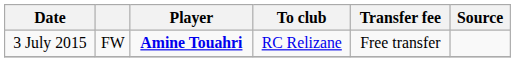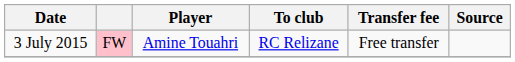(113, 43) no background -> (114, 43) pink background
(191, 43) bold -> (190, 43) normal
